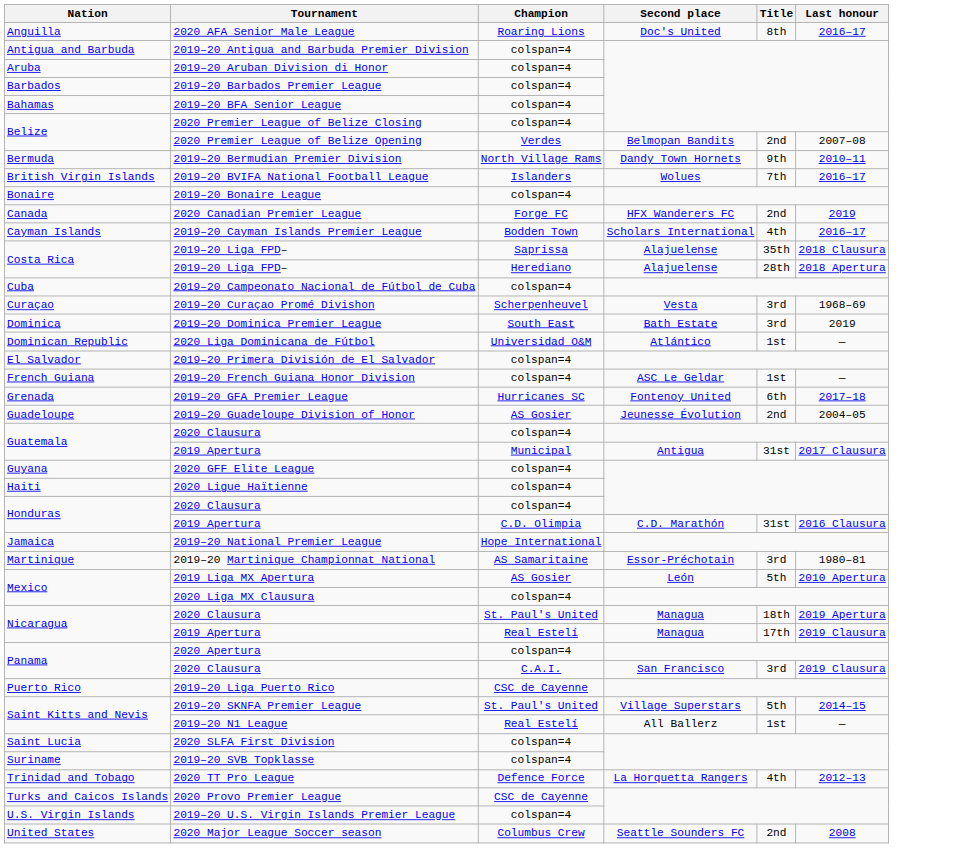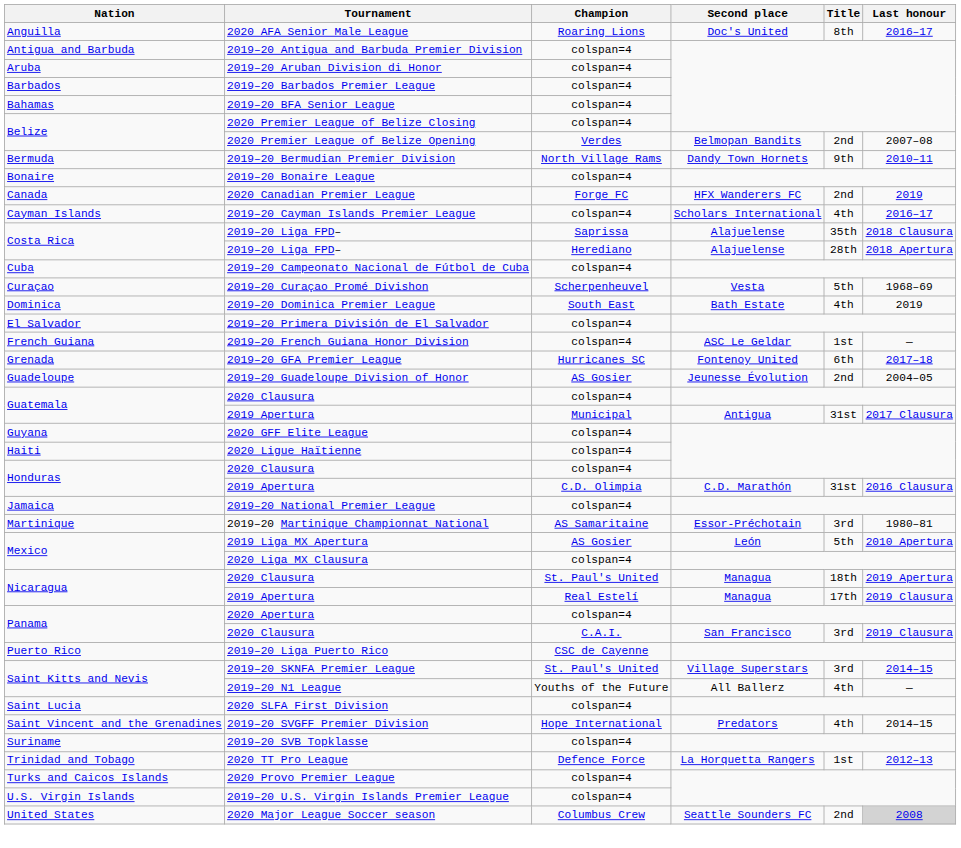- row: (81, 178)
(541, 232) Bodden Town -> (601, 214) colspan=4
(776, 305) 3rd -> (844, 287) 5th
(776, 323) 3rd -> (844, 305) 4th
- row: (67, 342)
(541, 542) Hope International -> (601, 506) colspan=4
(776, 706) 5th -> (844, 670) 3rd
(541, 724) Real Estelí -> (601, 688) Youths of the Future
(776, 724) 1st -> (844, 688) 4th
+ row: (114, 724)
(776, 779) 4th -> (844, 761) 1st
(541, 797) CSC de Cayenne -> (601, 779) colspan=4
(842, 833) no background -> (909, 815) lightgrey background
